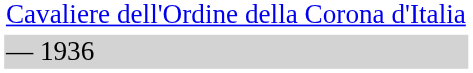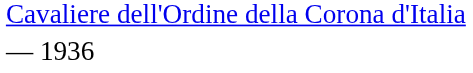(50, 51) lightgrey background -> (50, 51) no background
